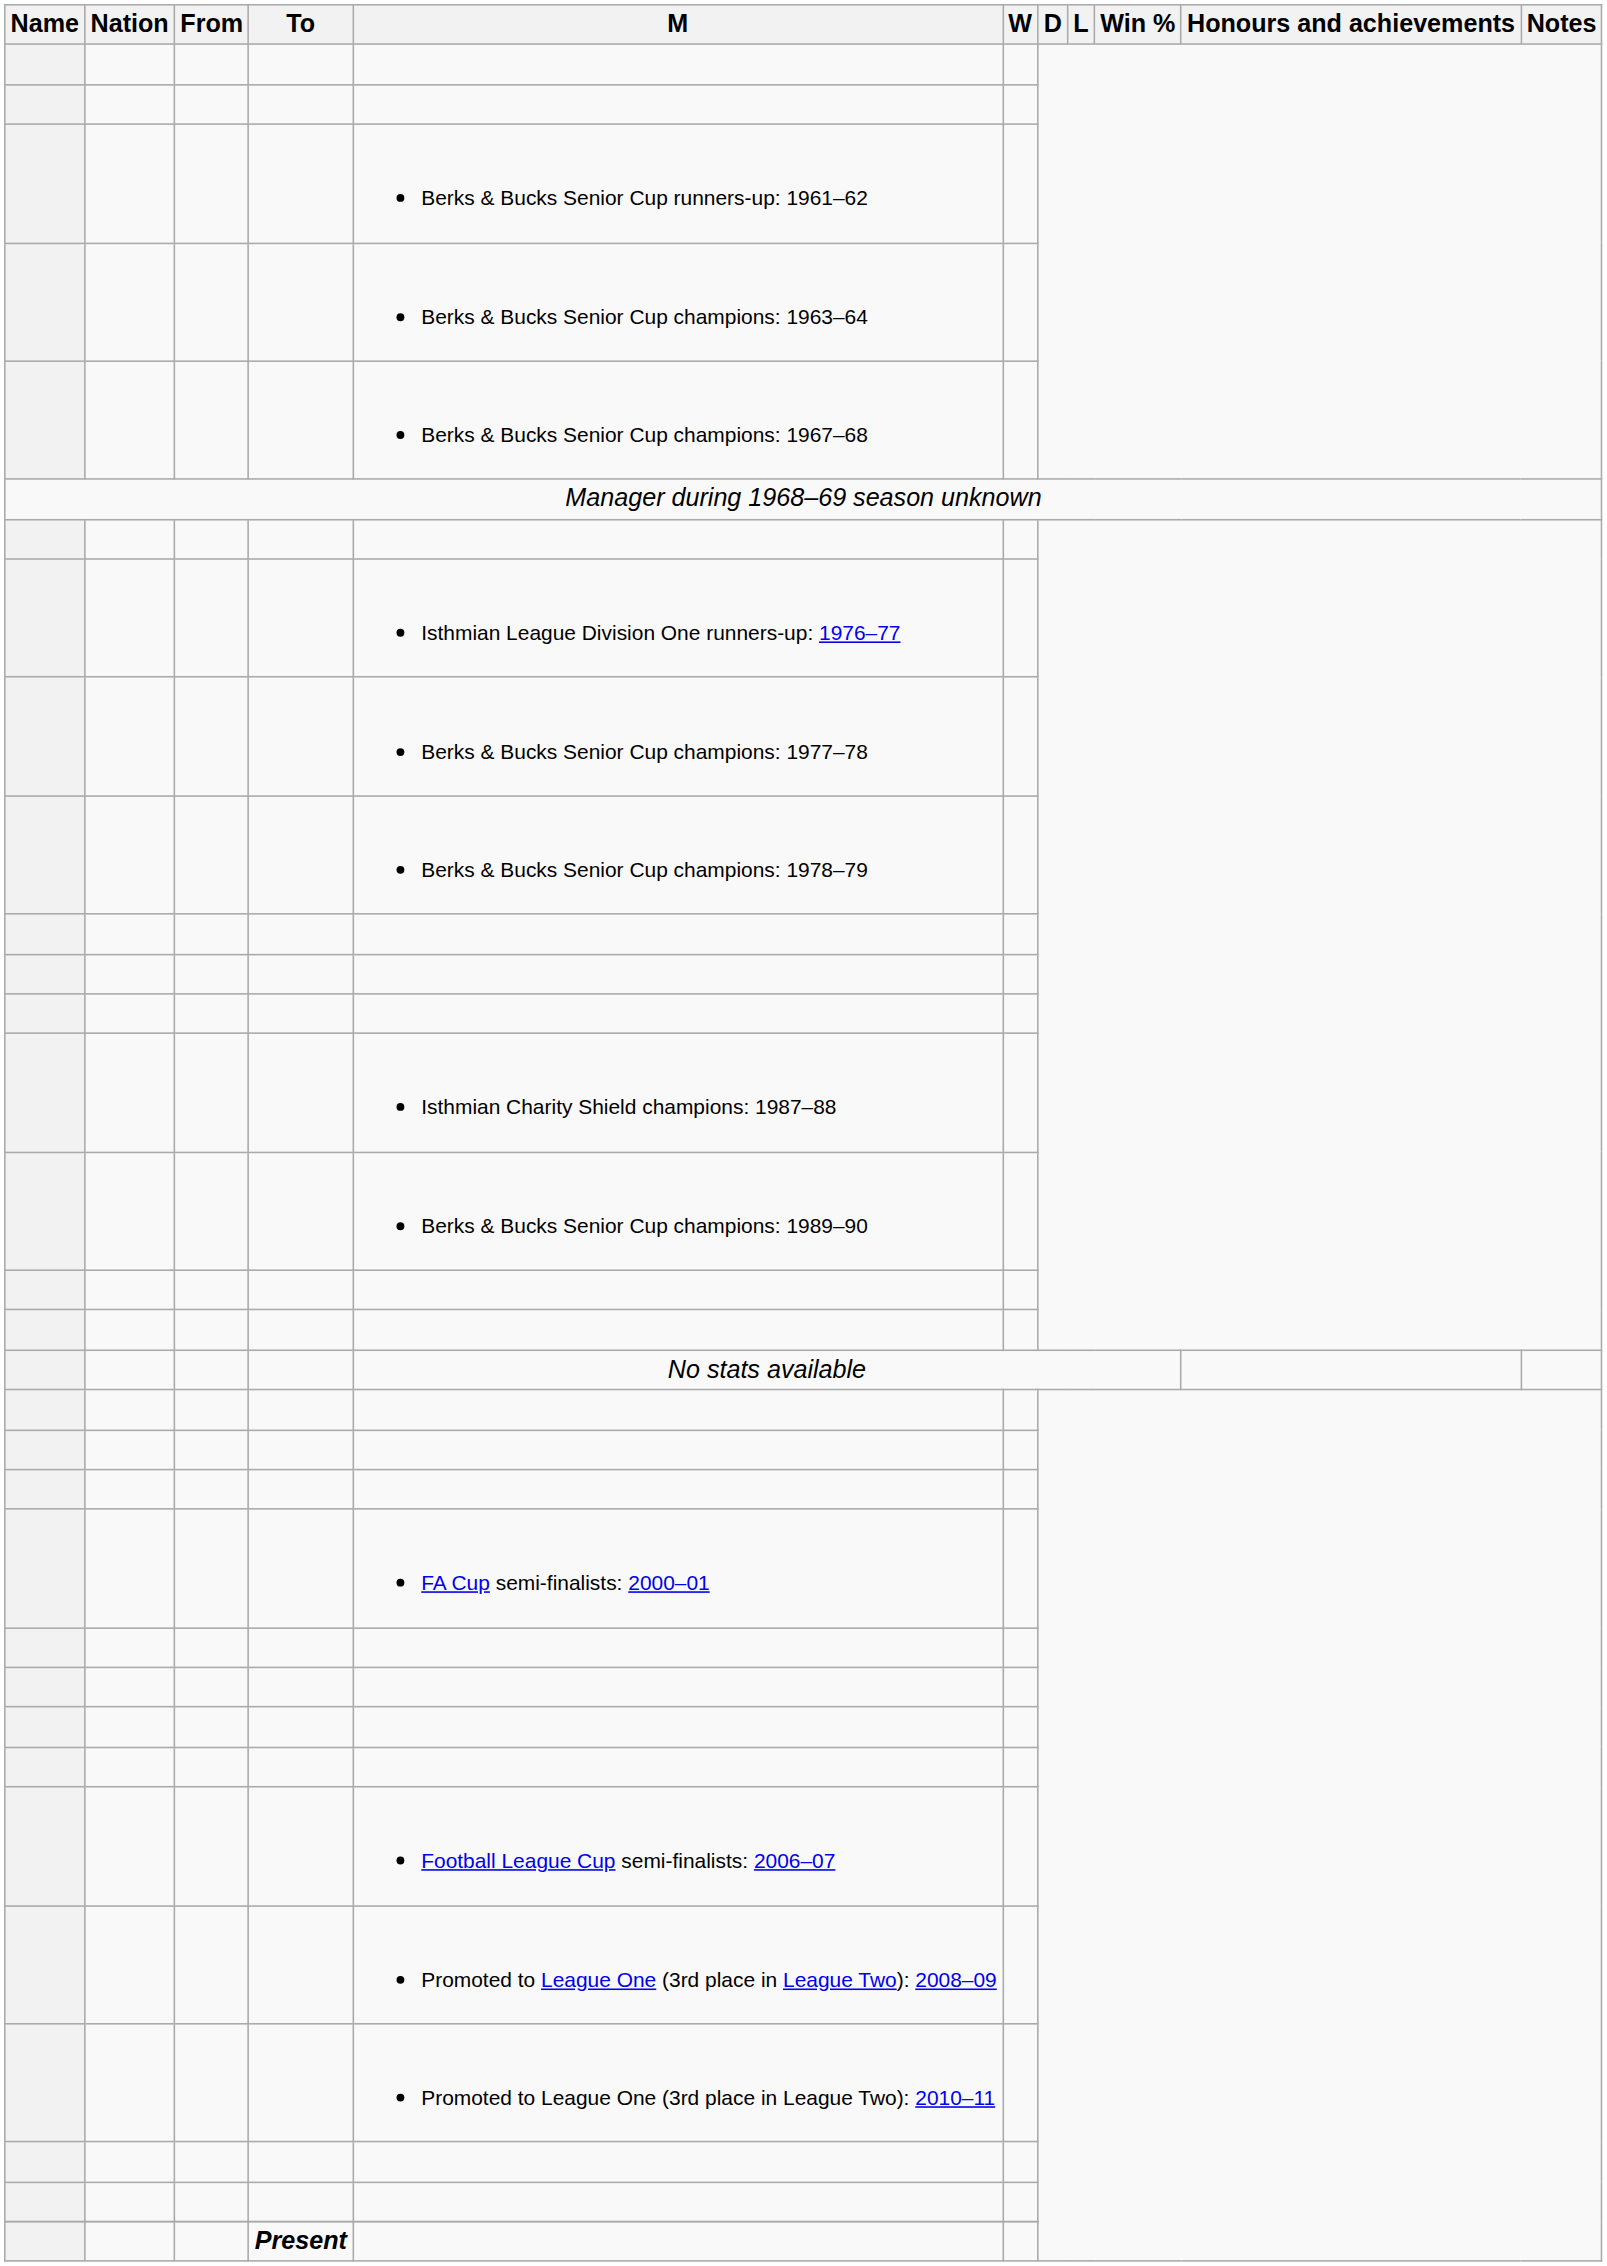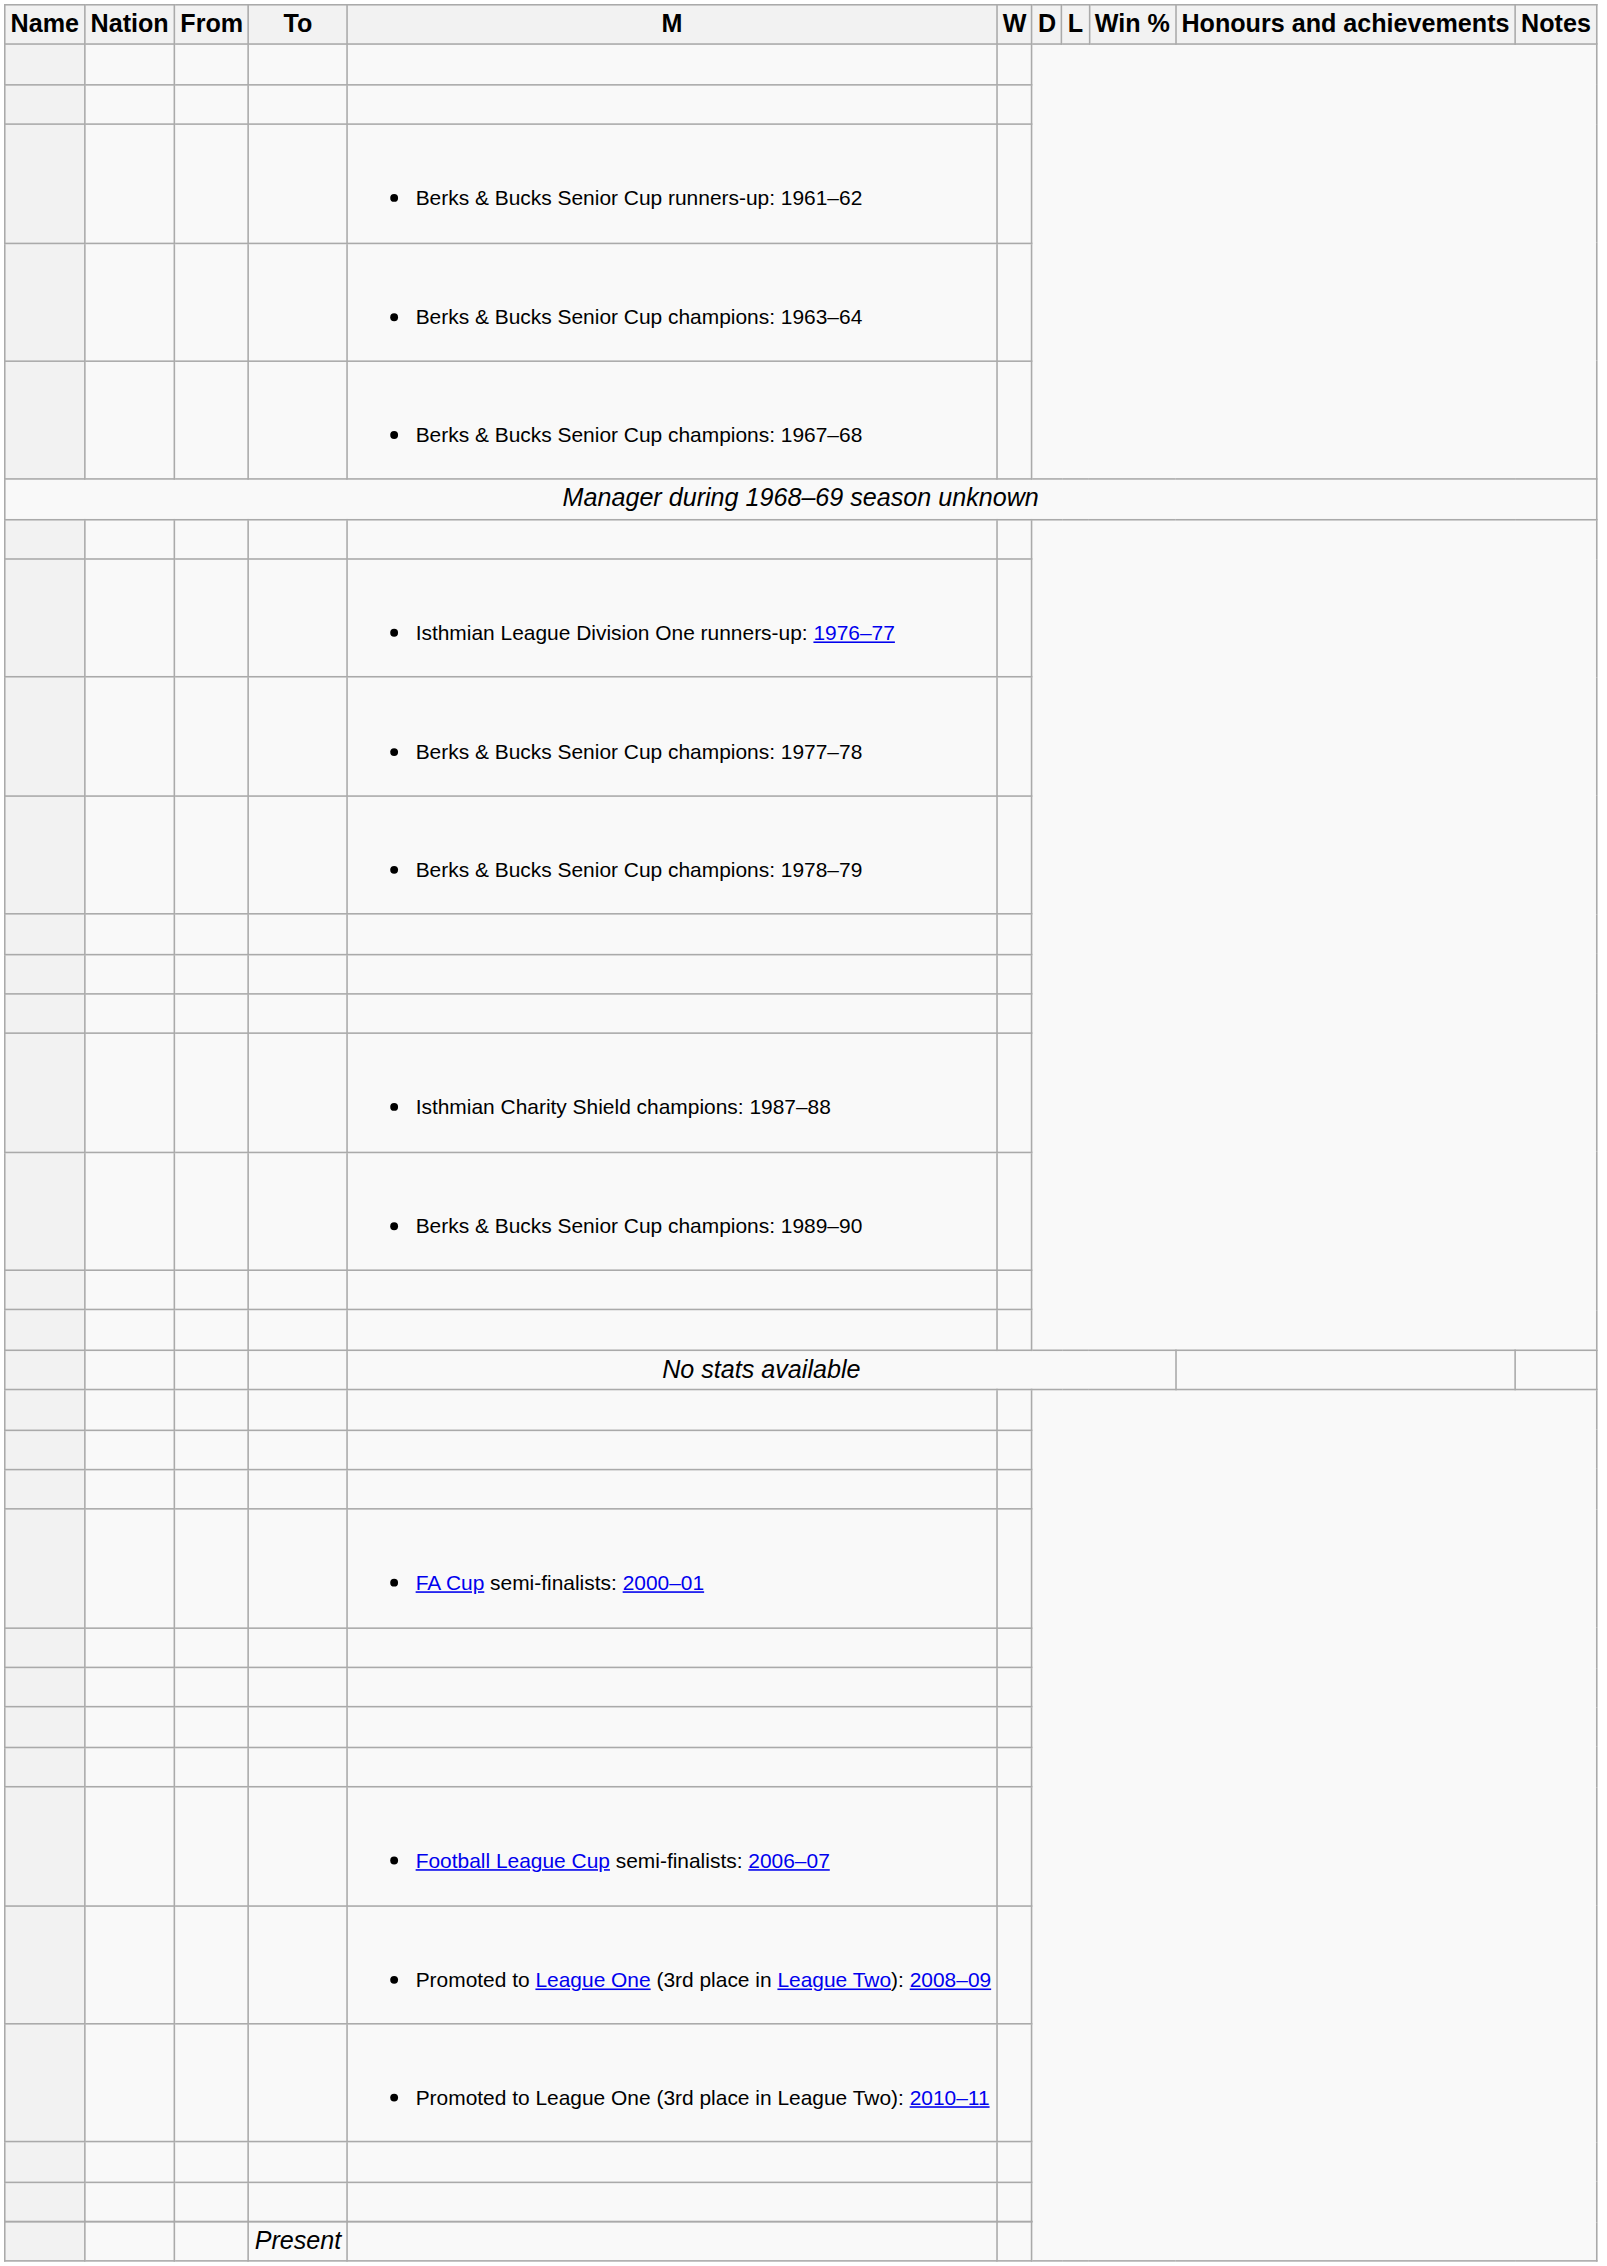(301, 2241) bold -> (298, 2241) normal
